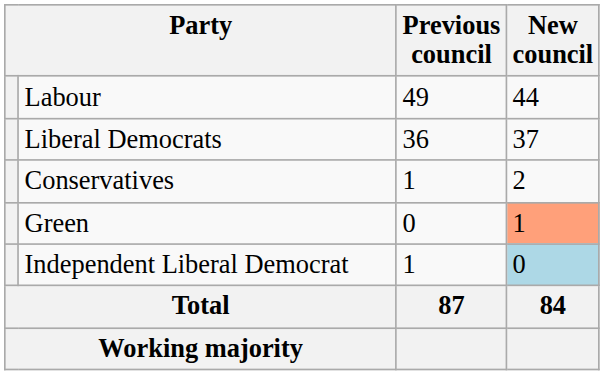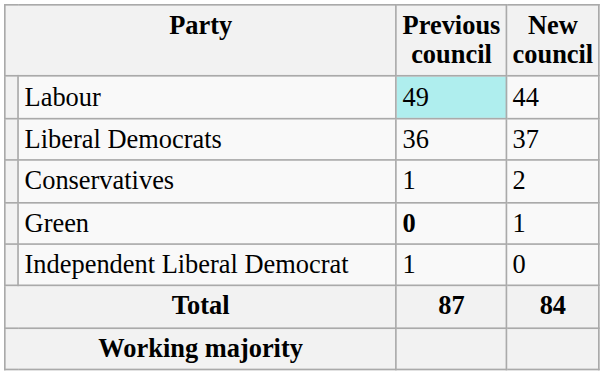(416, 97) no background -> (416, 97) paleturquoise background
(409, 222) normal -> (409, 222) bold
(519, 222) lightsalmon background -> (519, 222) no background
(519, 264) lightblue background -> (519, 264) no background
